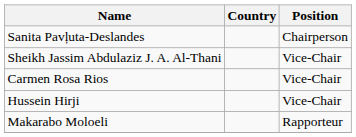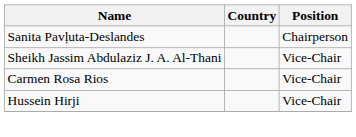- row: (58, 122)
